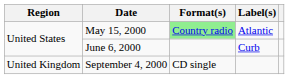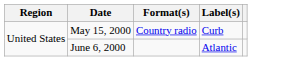(203, 30) lightgreen background -> (166, 30) no background
(255, 30) Atlantic -> (213, 30) Curb
(249, 47) Curb -> (219, 47) Atlantic
- row: (126, 64)
